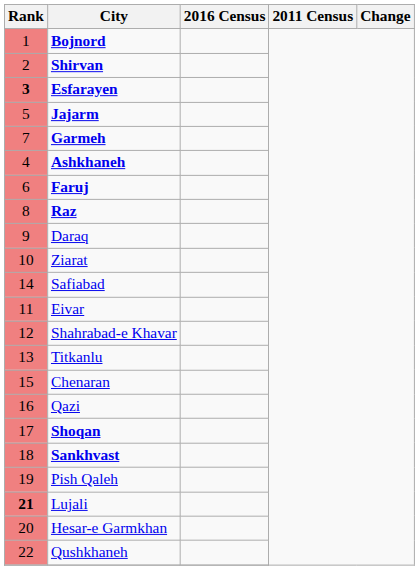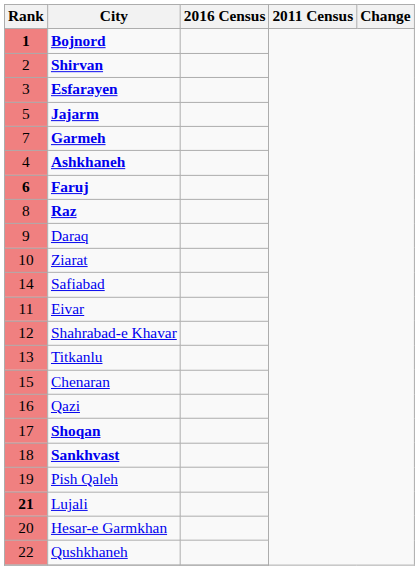(26, 41) normal -> (26, 41) bold
(26, 89) bold -> (26, 89) normal
(26, 187) normal -> (26, 187) bold
